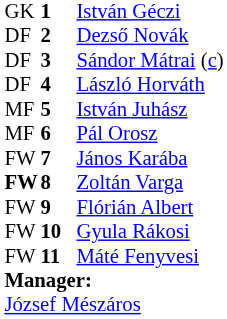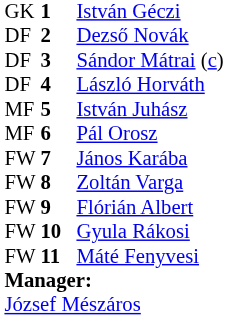(21, 182) bold -> (20, 182) normal
